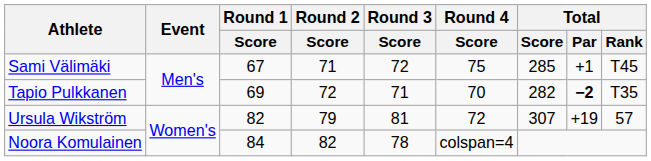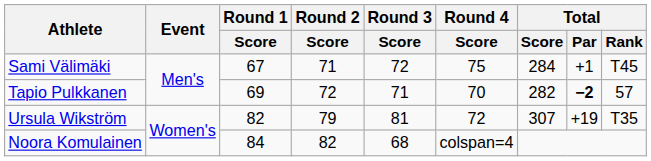(542, 67) 285 -> (542, 67) 284
(624, 93) T35 -> (624, 93) 57
(624, 118) 57 -> (624, 118) T35
(400, 144) 78 -> (400, 144) 68
